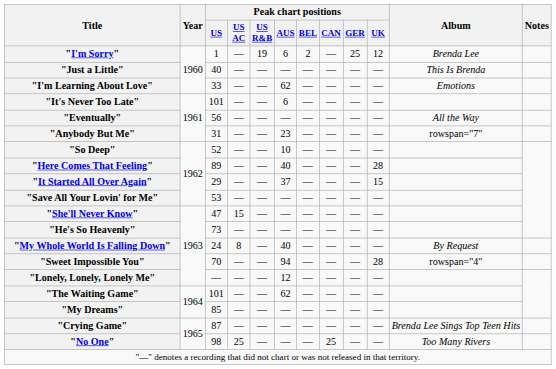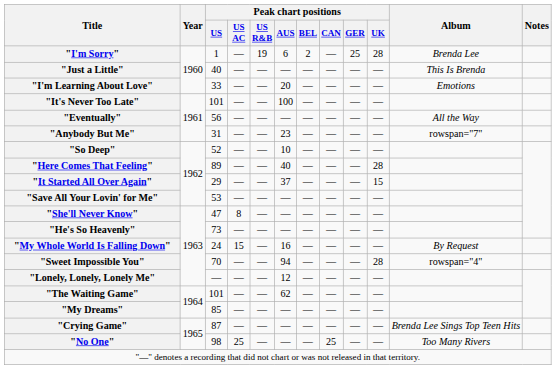(378, 54) 12 -> (378, 54) 28
(286, 86) 62 -> (286, 86) 20
(286, 102) 6 -> (286, 102) 100
(239, 214) 15 -> (239, 214) 8
(239, 245) 8 -> (239, 245) 15
(286, 245) 40 -> (286, 245) 16
